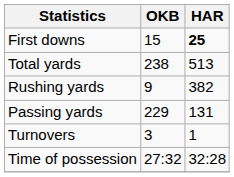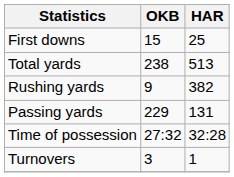(197, 40) bold -> (197, 40) normal
rows swapped: (42, 135) <-> (72, 159)
